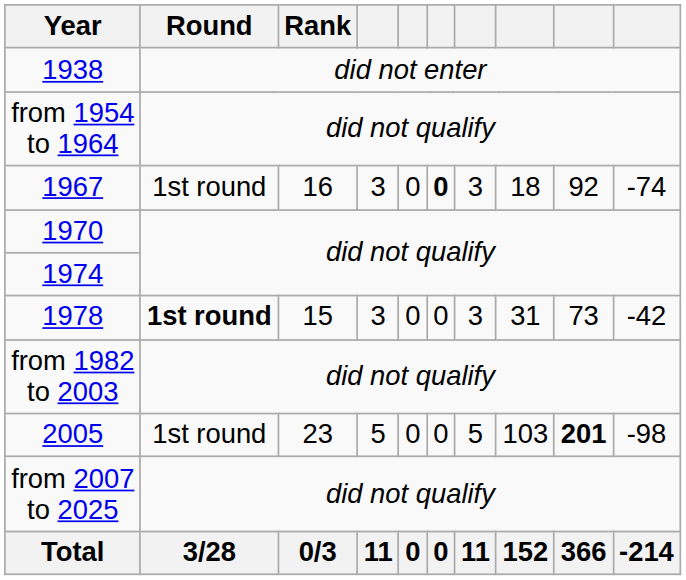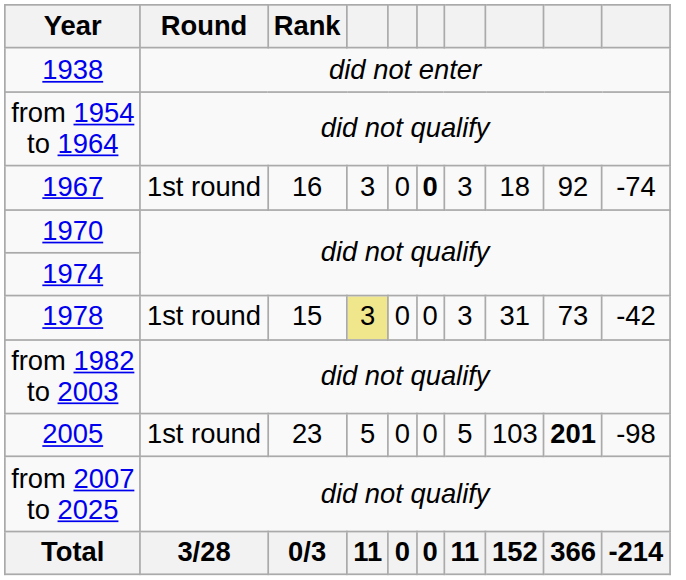(209, 317) bold -> (204, 317) normal
(378, 317) no background -> (368, 317) khaki background
